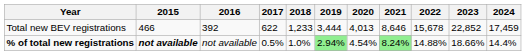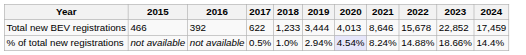(70, 43) bold -> (65, 43) normal
(168, 43) bold -> (158, 43) normal
(331, 43) lightgreen background -> (319, 43) no background
(363, 43) no background -> (351, 43) lavender background
(395, 43) lightgreen background -> (383, 43) no background
